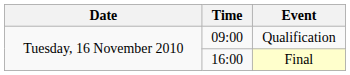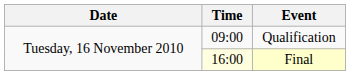(227, 59) no background -> (227, 59) lightyellow background
